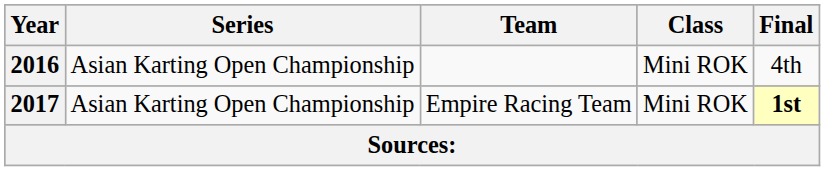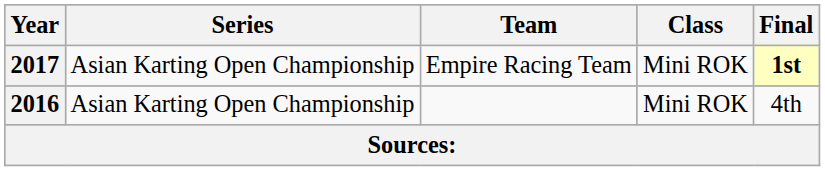rows swapped: (35, 65) <-> (35, 105)
